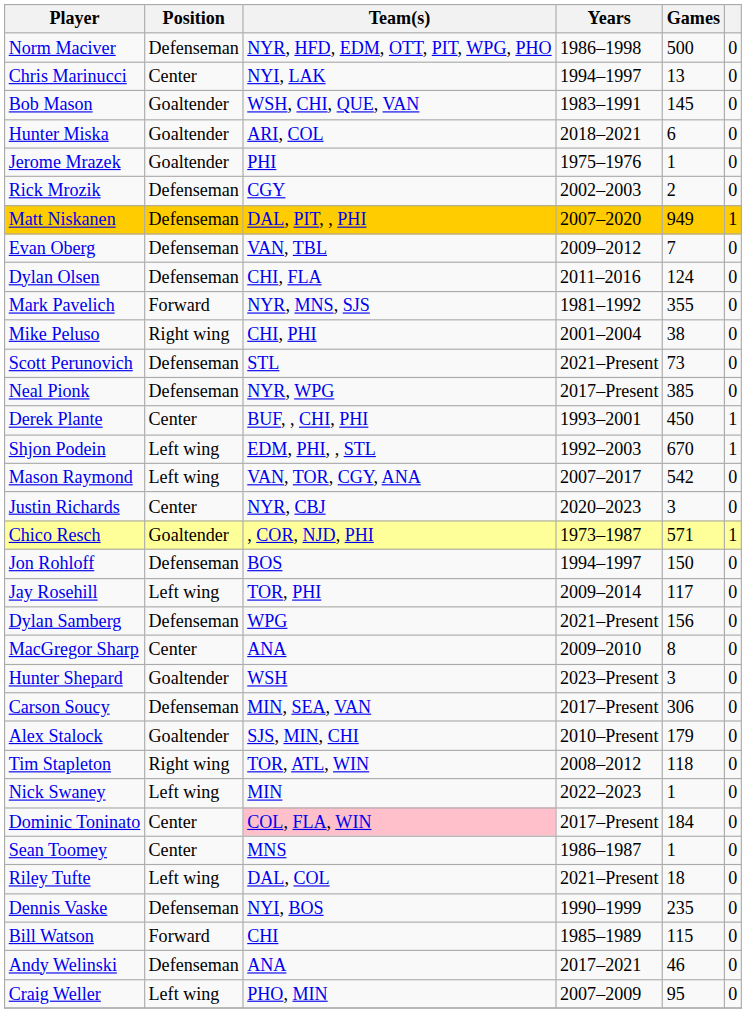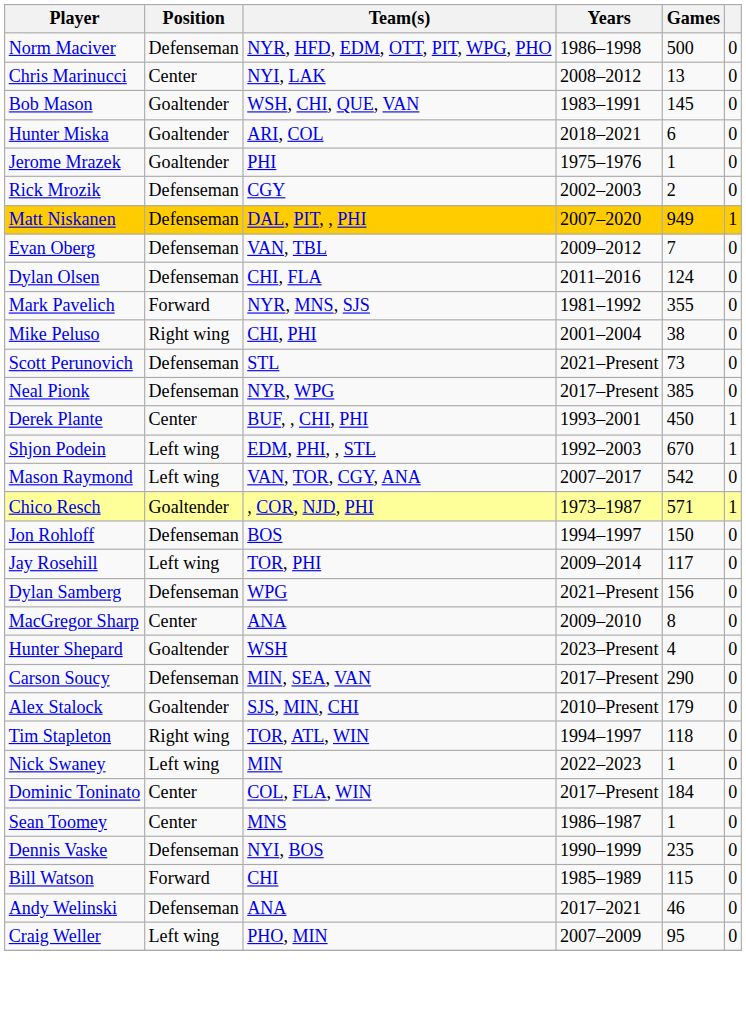(601, 76) 1994–1997 -> (601, 76) 2008–2012
- row: (64, 506)
(671, 678) 3 -> (671, 649) 4
(680, 707) 306 -> (680, 678) 290
(601, 764) 2008–2012 -> (601, 735) 1994–1997
(309, 821) pink background -> (309, 793) no background
- row: (50, 879)
